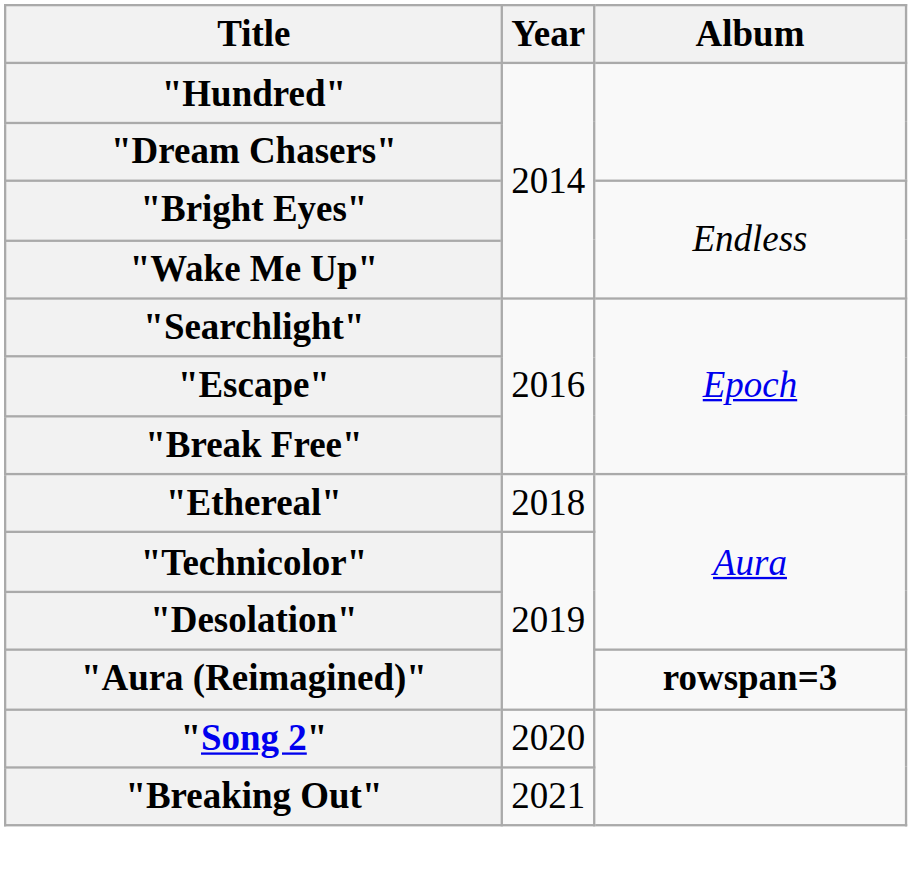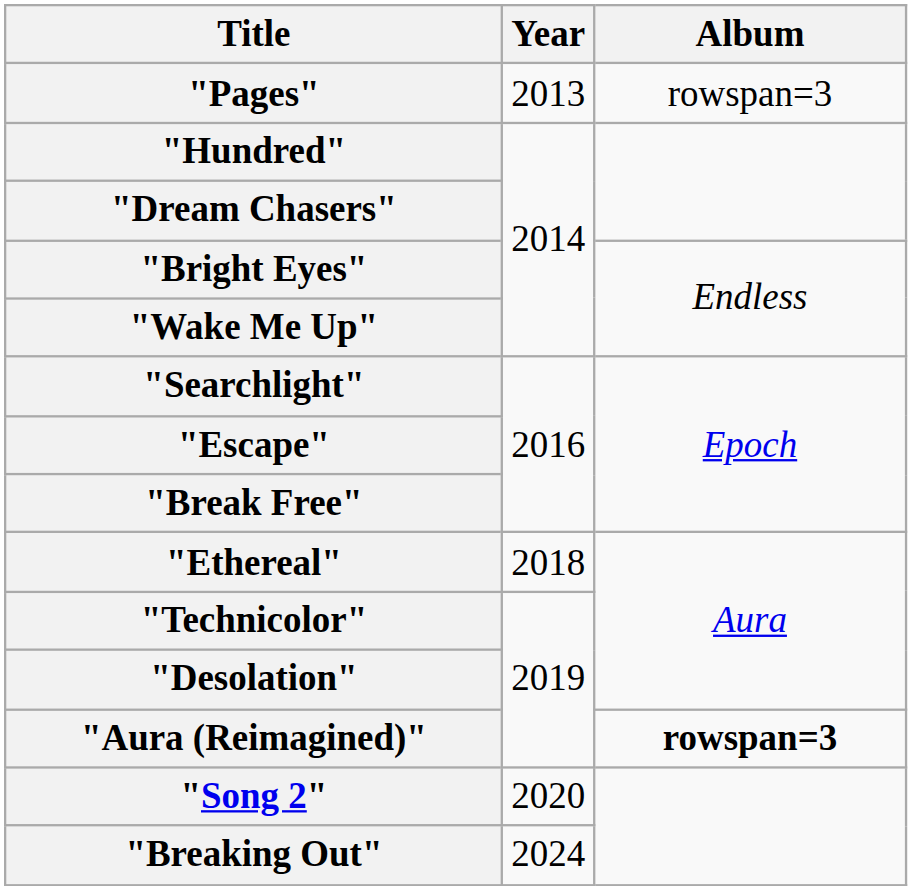+ row: (254, 92)
(548, 795) 2021 -> (548, 854) 2024
